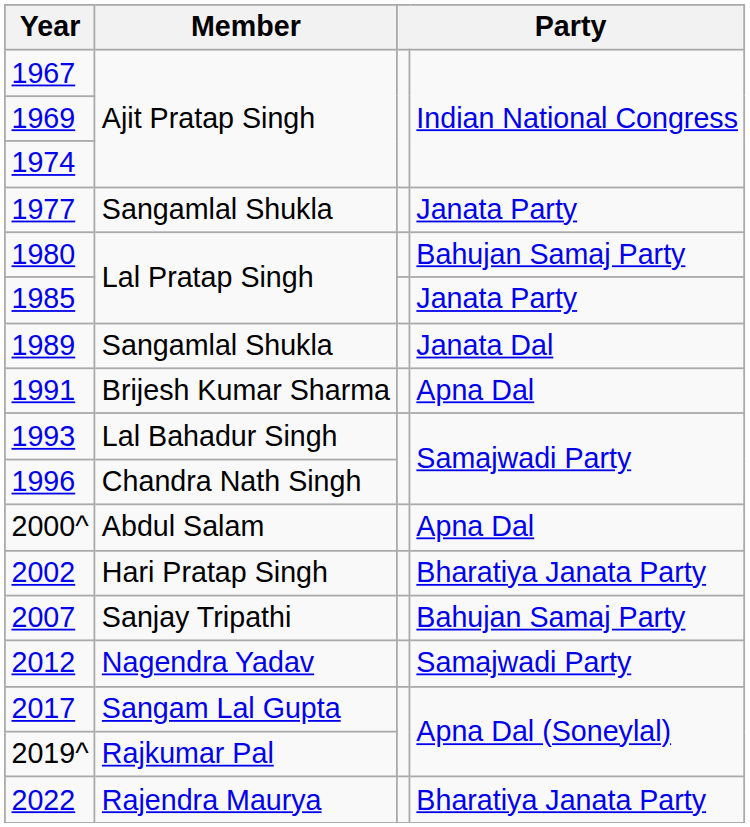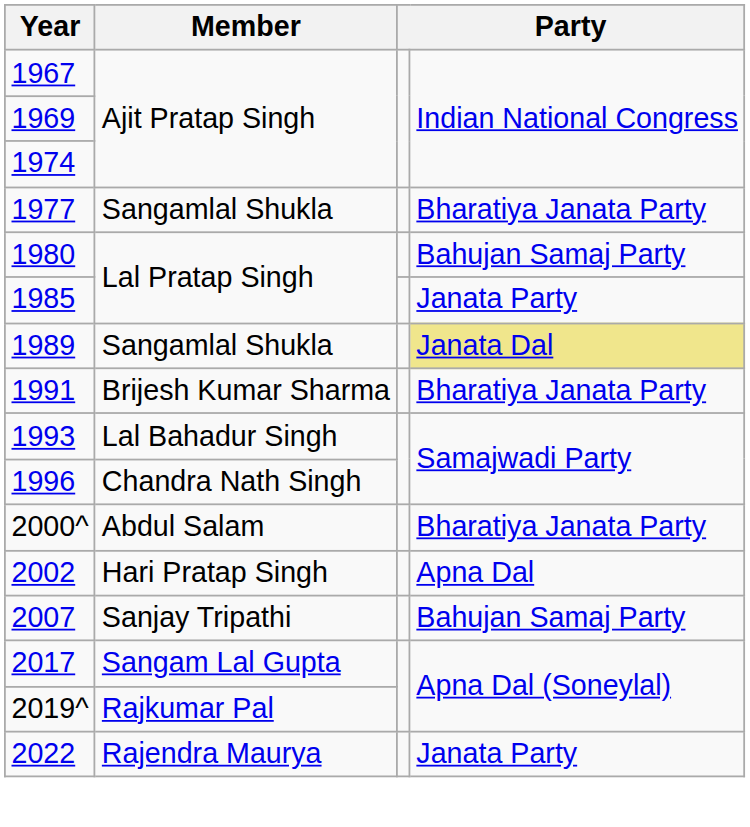(497, 208) Janata Party -> (561, 208) Bharatiya Janata Party
(485, 345) no background -> (485, 345) khaki background
(475, 390) Apna Dal -> (561, 390) Bharatiya Janata Party
(475, 526) Apna Dal -> (561, 526) Bharatiya Janata Party
(561, 572) Bharatiya Janata Party -> (475, 572) Apna Dal
- row: (43, 663)
(561, 799) Bharatiya Janata Party -> (497, 753) Janata Party
